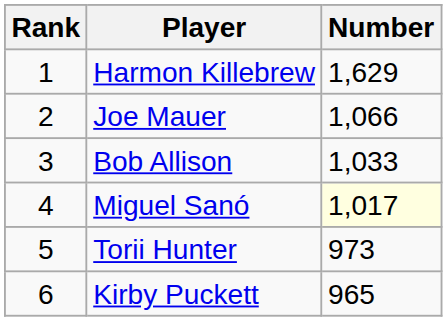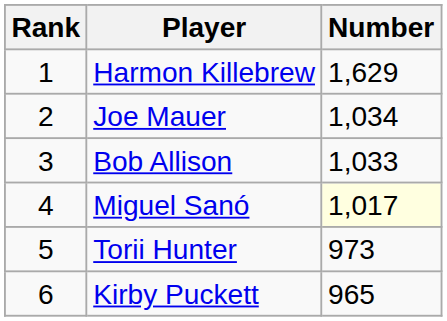(363, 116) 1,066 -> (363, 116) 1,034
